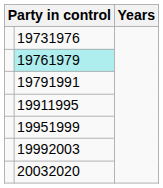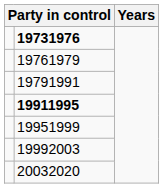(48, 37) normal -> (48, 37) bold
(48, 60) paleturquoise background -> (48, 60) no background
(48, 104) normal -> (48, 104) bold
